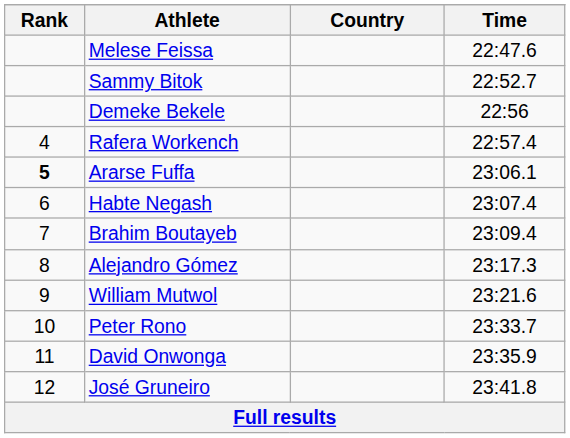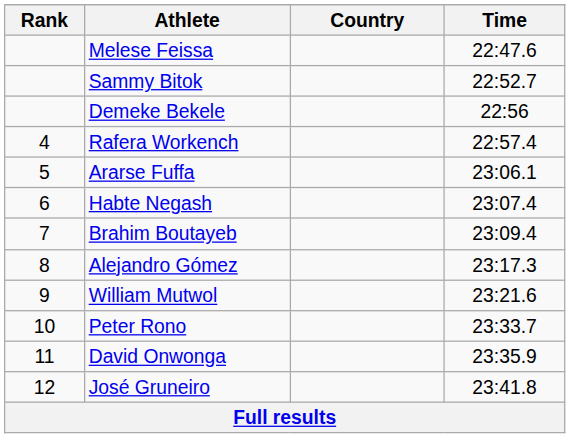(44, 173) bold -> (44, 173) normal
